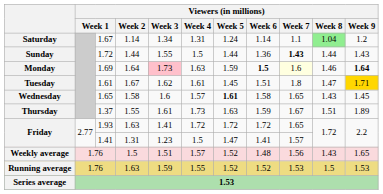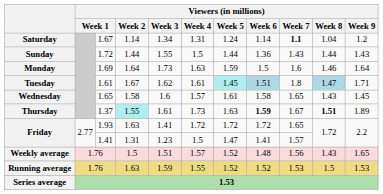(296, 40) normal -> (296, 40) bold
(329, 40) lightgreen background -> (329, 40) no background
(296, 54) bold -> (296, 54) normal
(165, 69) pink background -> (165, 69) no background
(263, 69) bold -> (263, 69) normal
(296, 69) lightyellow background -> (296, 69) no background
(362, 69) bold -> (362, 69) normal
(230, 83) no background -> (230, 83) paleturquoise background
(263, 83) no background -> (263, 83) lightblue background
(329, 83) no background -> (329, 83) lightblue background
(362, 83) gold background -> (362, 83) no background
(230, 97) bold -> (230, 97) normal
(132, 111) no background -> (132, 111) paleturquoise background
(263, 111) normal -> (263, 111) bold
(329, 111) normal -> (329, 111) bold
